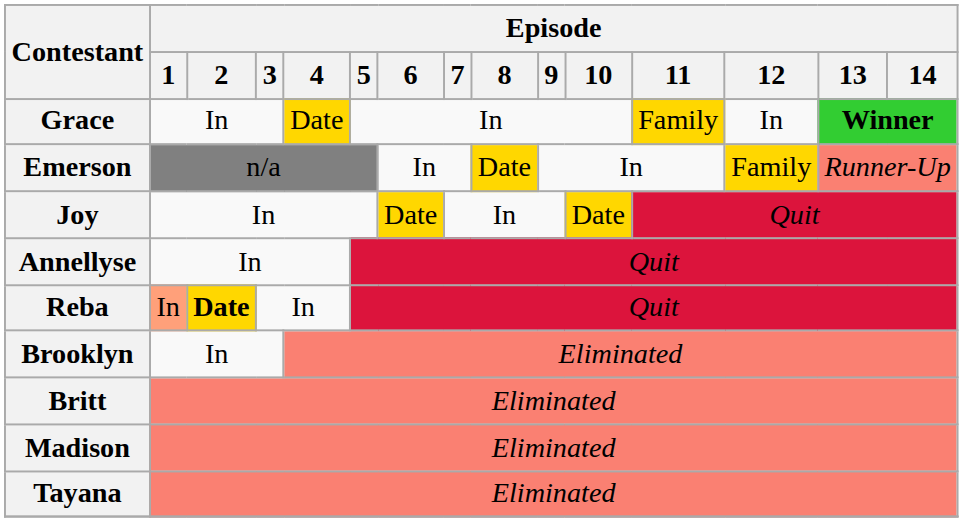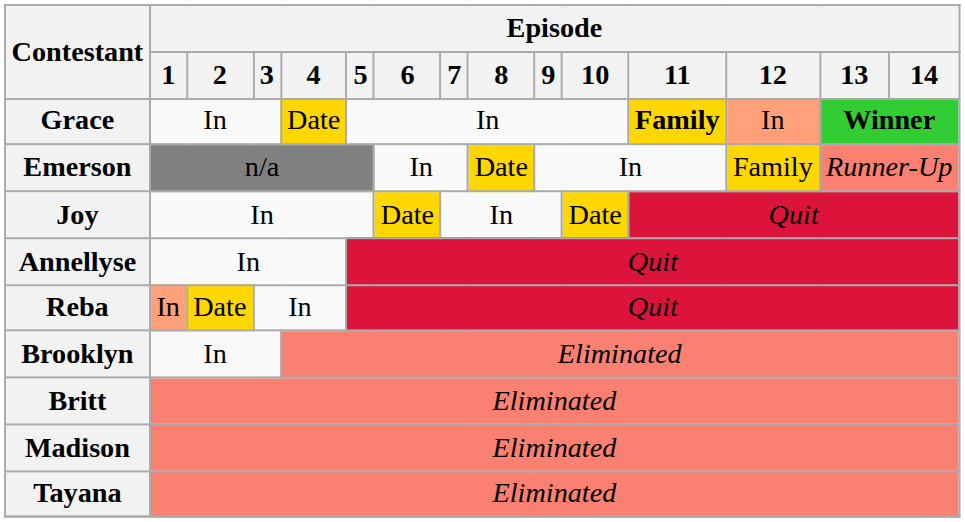(678, 121) normal -> (677, 121) bold
(771, 121) no background -> (773, 121) lightsalmon background
(221, 307) bold -> (220, 307) normal
